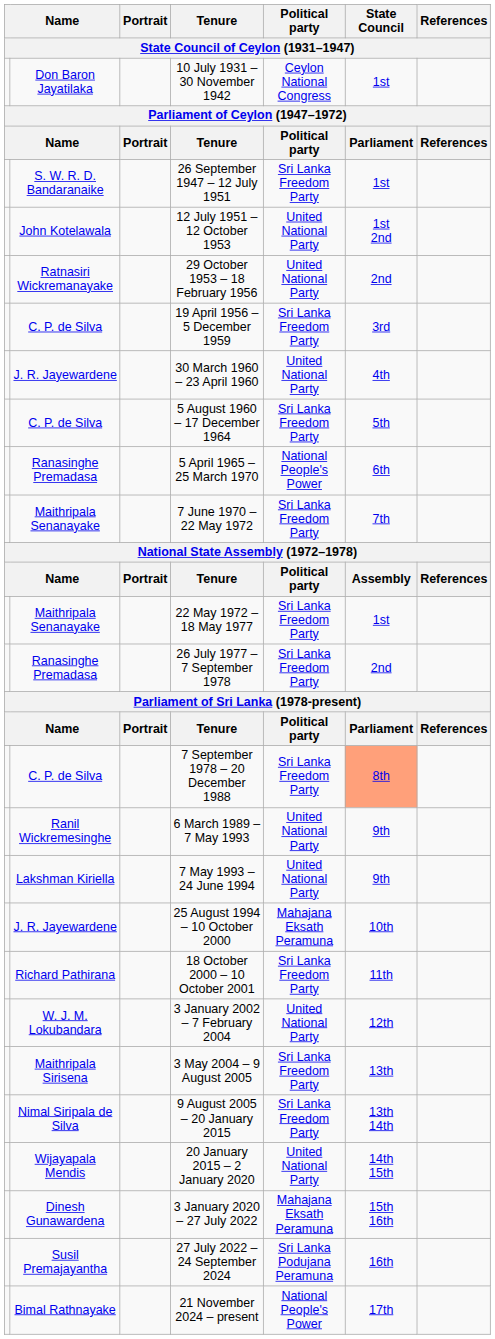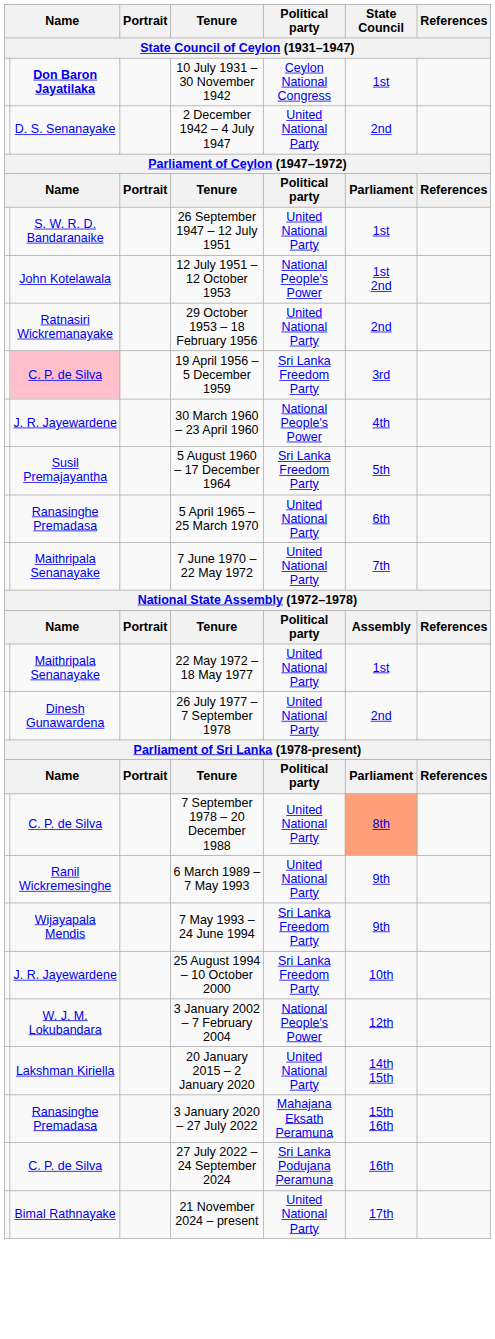(65, 82) normal -> (65, 82) bold
+ row: (217, 129)
(304, 183) Sri Lanka Freedom Party -> (304, 231) United National Party
(304, 231) United National Party -> (304, 279) National People's Power
(65, 327) no background -> (65, 375) pink background
(304, 375) United National Party -> (304, 422) National People's Power
(65, 422) C. P. de Silva -> (65, 470) Susil Premajayantha
(304, 470) National People's Power -> (304, 518) United National Party
(304, 518) Sri Lanka Freedom Party -> (304, 566) United National Party
(304, 620) Sri Lanka Freedom Party -> (304, 668) United National Party
(65, 668) Ranasinghe Premadasa -> (65, 715) Dinesh Gunawardena
(304, 668) Sri Lanka Freedom Party -> (304, 715) United National Party
(304, 776) Sri Lanka Freedom Party -> (304, 824) United National Party
(65, 879) Lakshman Kiriella -> (65, 927) Wijayapala Mendis
(304, 879) United National Party -> (304, 927) Sri Lanka Freedom Party
(304, 927) Mahajana Eksath Peramuna -> (304, 975) Sri Lanka Freedom Party
- row: (217, 975)
(304, 1022) United National Party -> (304, 1022) National People's Power
- row: (217, 1070)
- row: (217, 1118)
(65, 1166) Wijayapala Mendis -> (65, 1070) Lakshman Kiriella
(65, 1214) Dinesh Gunawardena -> (65, 1118) Ranasinghe Premadasa
(65, 1262) Susil Premajayantha -> (65, 1166) C. P. de Silva
(304, 1310) National People's Power -> (304, 1214) United National Party
